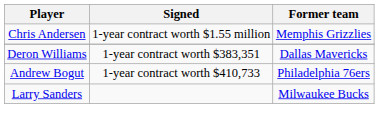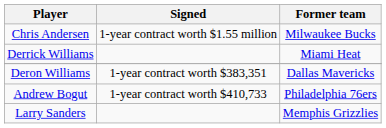(324, 34) Memphis Grizzlies -> (330, 34) Milwaukee Bucks
+ row: (50, 53)
(324, 93) Milwaukee Bucks -> (330, 113) Memphis Grizzlies
